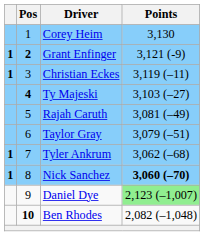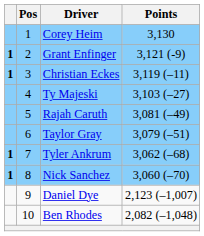(28, 54) bold -> (28, 54) normal
(28, 94) bold -> (28, 94) normal
(161, 175) bold -> (161, 175) normal
(161, 195) lightgreen background -> (161, 195) no background
(28, 215) bold -> (28, 215) normal
